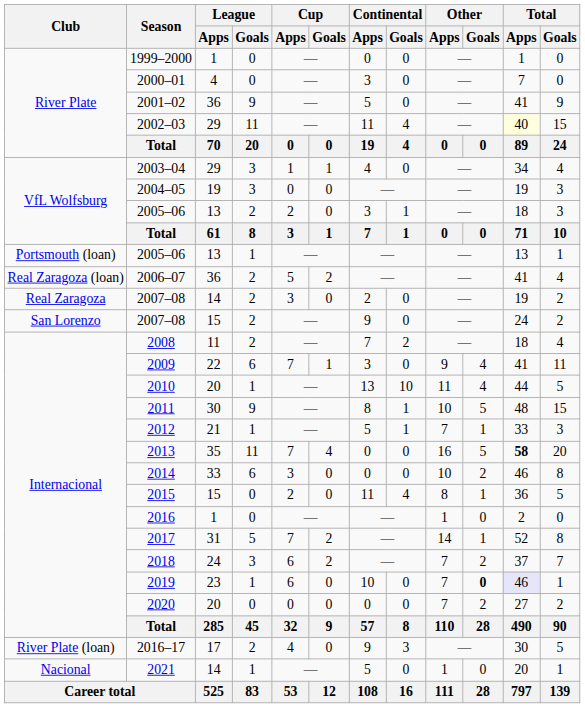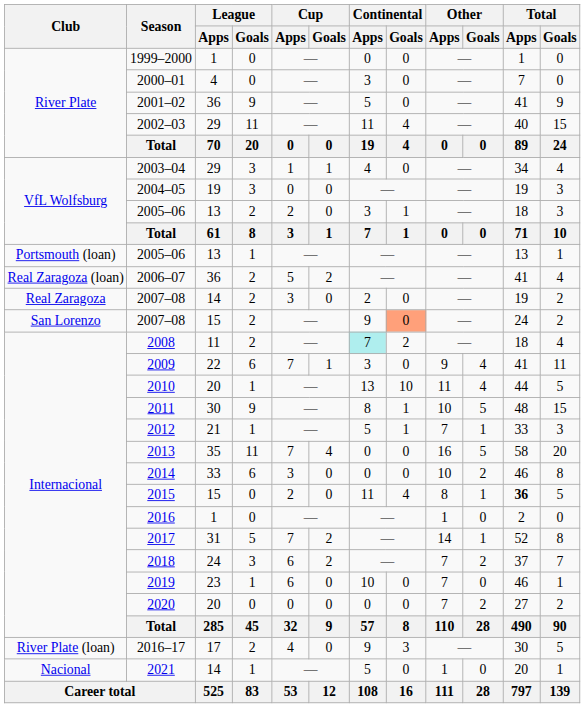(521, 124) lightyellow background -> (521, 124) no background
(406, 320) no background -> (406, 320) lightsalmon background
(367, 342) no background -> (367, 342) paleturquoise background
(521, 451) bold -> (521, 451) normal
(521, 495) normal -> (521, 495) bold
(483, 582) bold -> (483, 582) normal
(521, 582) lavender background -> (521, 582) no background
